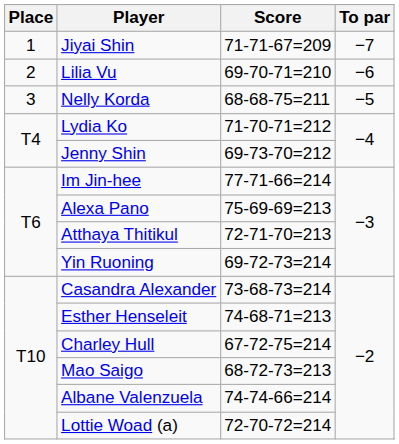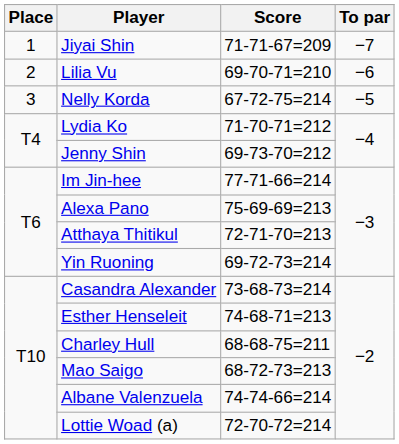(277, 99) 68-68-75=211 -> (278, 99) 67-72-75=214
(278, 343) 67-72-75=214 -> (277, 343) 68-68-75=211
